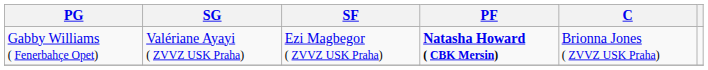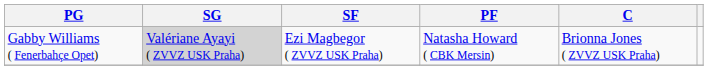(195, 45) no background -> (195, 45) lightgrey background
(474, 45) bold -> (470, 45) normal
